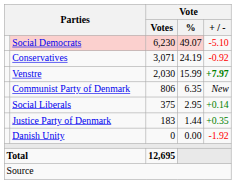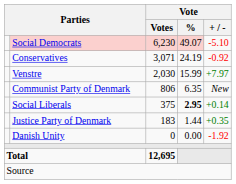(217, 74) bold -> (217, 74) normal
(193, 105) normal -> (193, 105) bold
